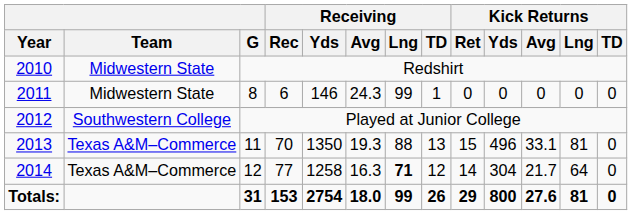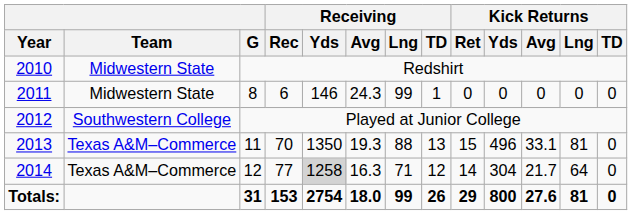(324, 171) no background -> (324, 171) lightgrey background
(403, 171) bold -> (403, 171) normal
